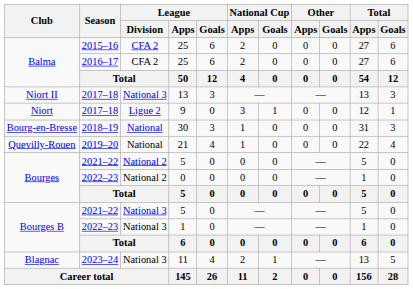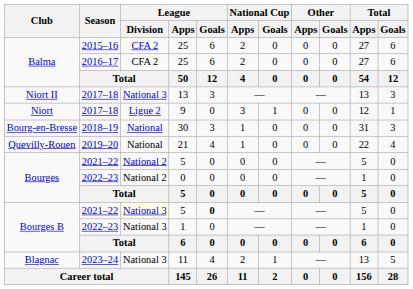(145, 210) no background -> (145, 210) lightyellow background
(212, 210) normal -> (212, 210) bold
